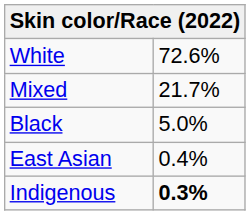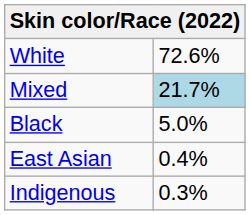(189, 90) no background -> (189, 90) lightblue background
(183, 192) bold -> (183, 192) normal
